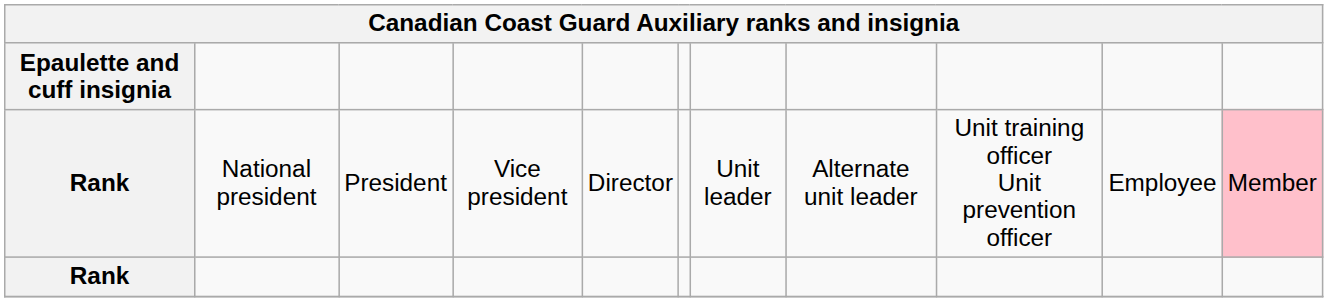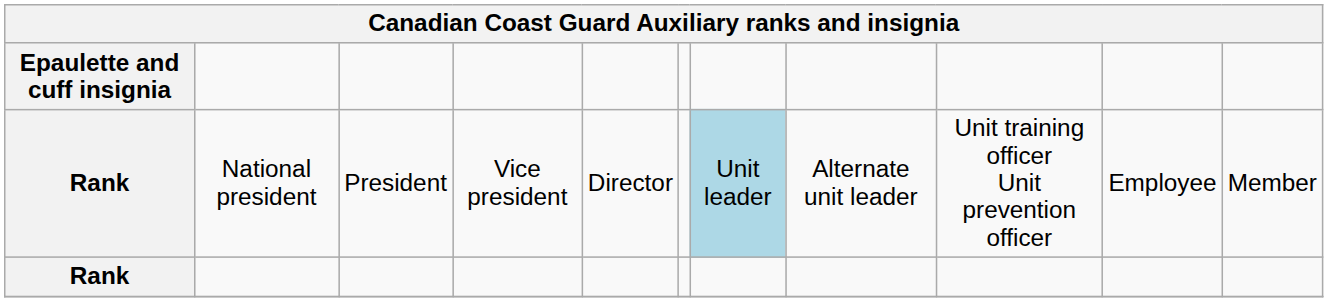(738, 183) no background -> (738, 183) lightblue background
(1272, 183) pink background -> (1272, 183) no background
